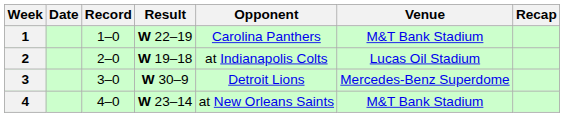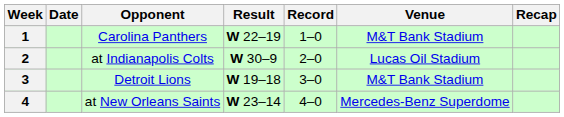columns swapped: (266, 15) <-> (108, 15)
(165, 58) W 19–18 -> (254, 58) W 30–9
(165, 79) W 30–9 -> (254, 79) W 19–18
(425, 79) Mercedes-Benz Superdome -> (425, 79) M&T Bank Stadium
(425, 101) M&T Bank Stadium -> (425, 101) Mercedes-Benz Superdome
